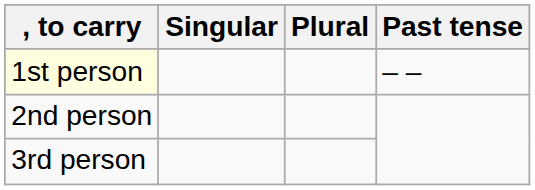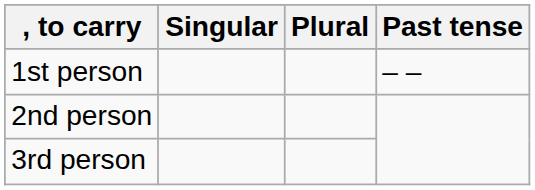(77, 71) lightyellow background -> (77, 71) no background
